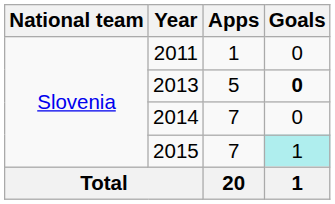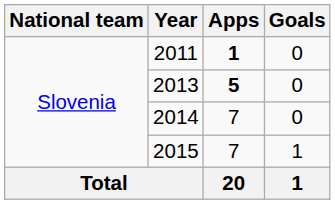(234, 53) normal -> (234, 53) bold
(234, 85) normal -> (234, 85) bold
(297, 85) bold -> (297, 85) normal
(297, 150) paleturquoise background -> (297, 150) no background
